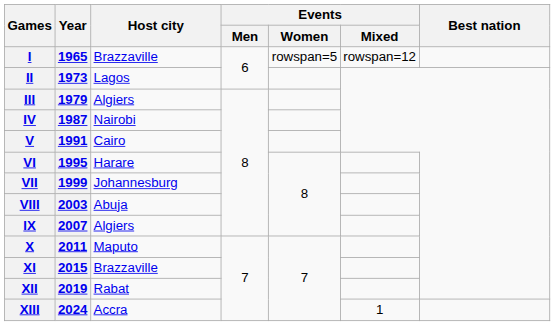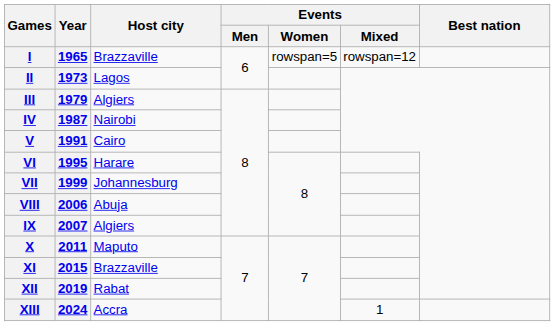(73, 204) 2003 -> (73, 204) 2006
